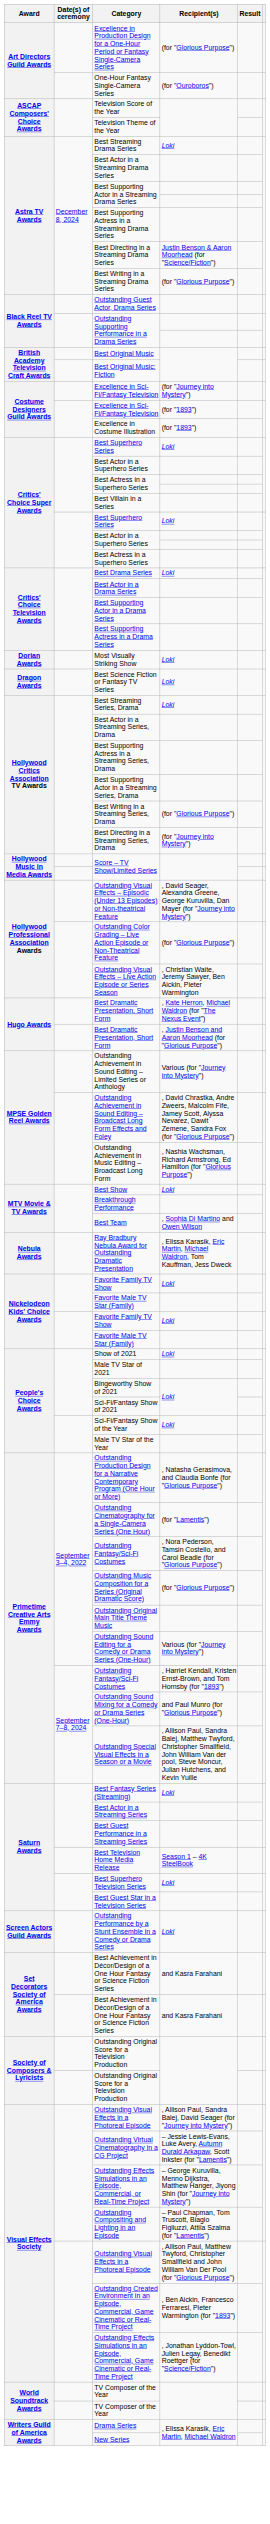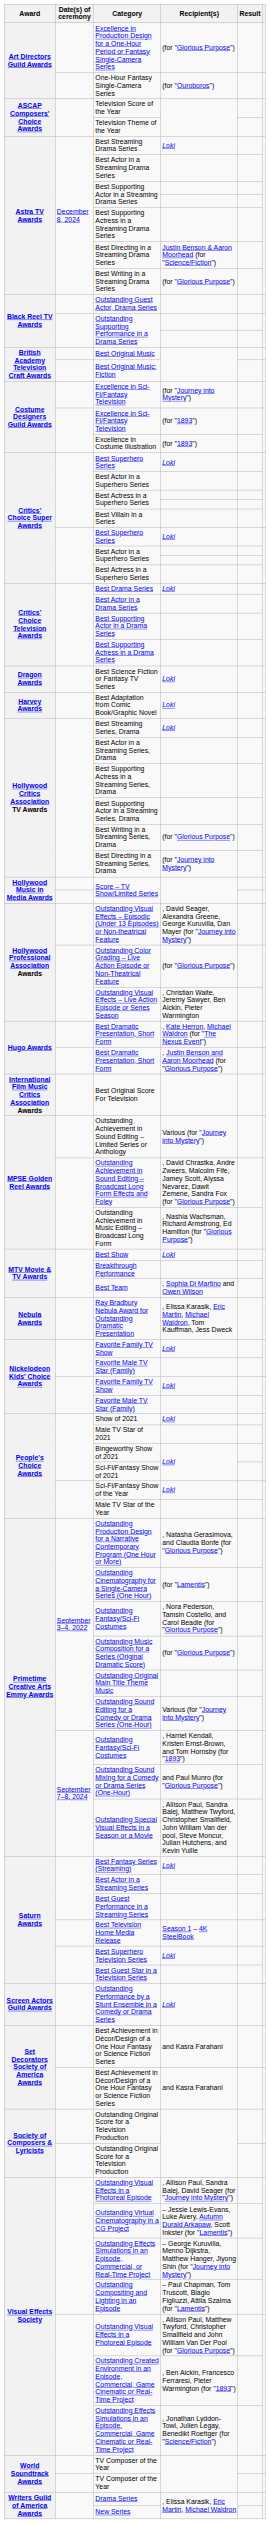- row: (115, 659)
+ row: (126, 705)
+ row: (125, 1095)
